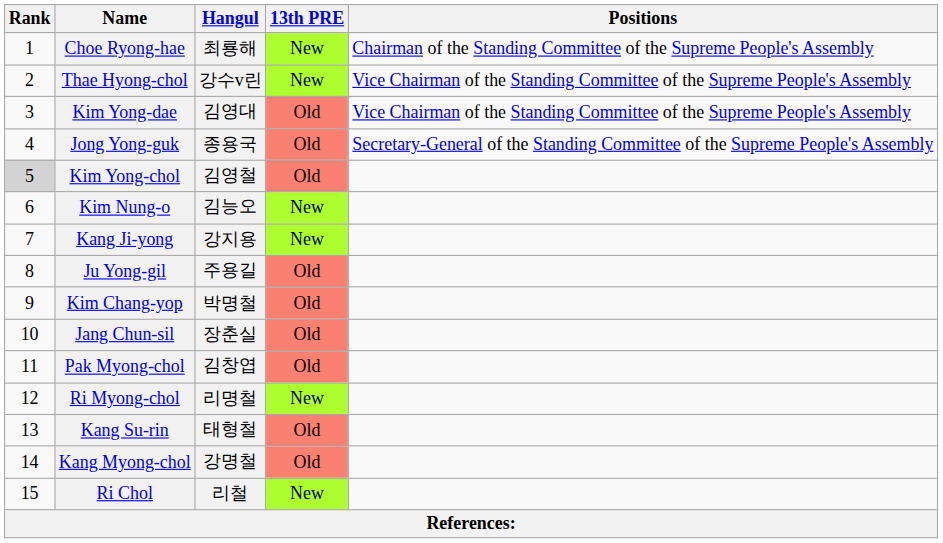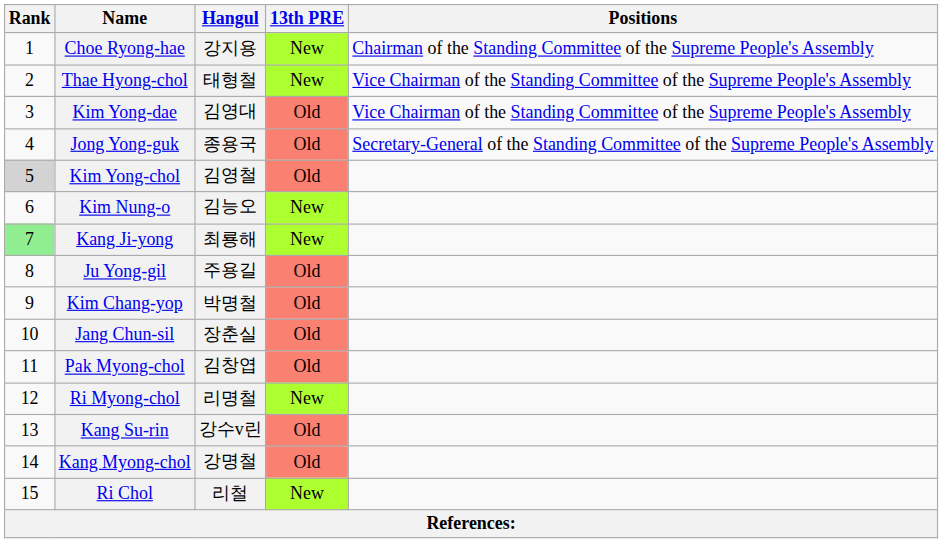(230, 48) 최룡해 -> (230, 48) 강지용
(230, 80) 강수v린 -> (230, 80) 태형철
(30, 239) no background -> (30, 239) lightgreen background
(230, 238) 강지용 -> (230, 238) 최룡해
(230, 429) 태형철 -> (230, 429) 강수v린
